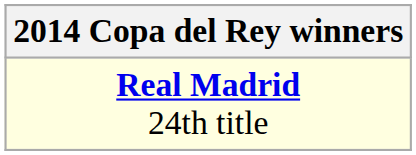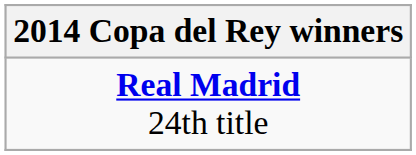(208, 103) lightyellow background -> (208, 103) no background
